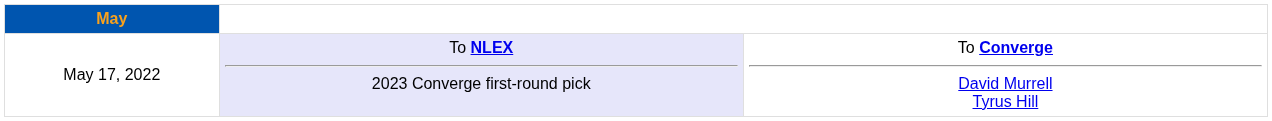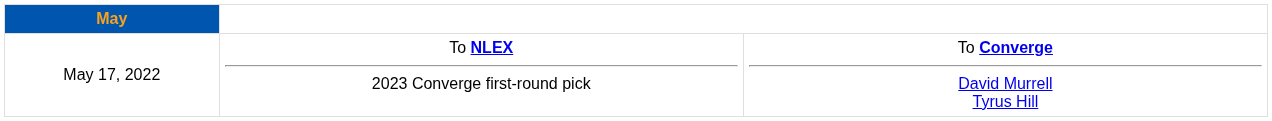(481, 66) lavender background -> (481, 66) no background
